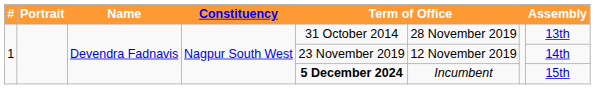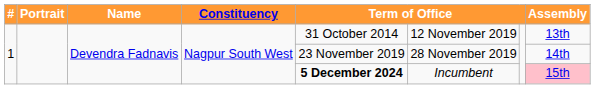(464, 34) 28 November 2019 -> (464, 34) 12 November 2019
(464, 53) 12 November 2019 -> (464, 53) 28 November 2019
(558, 73) no background -> (558, 73) pink background
